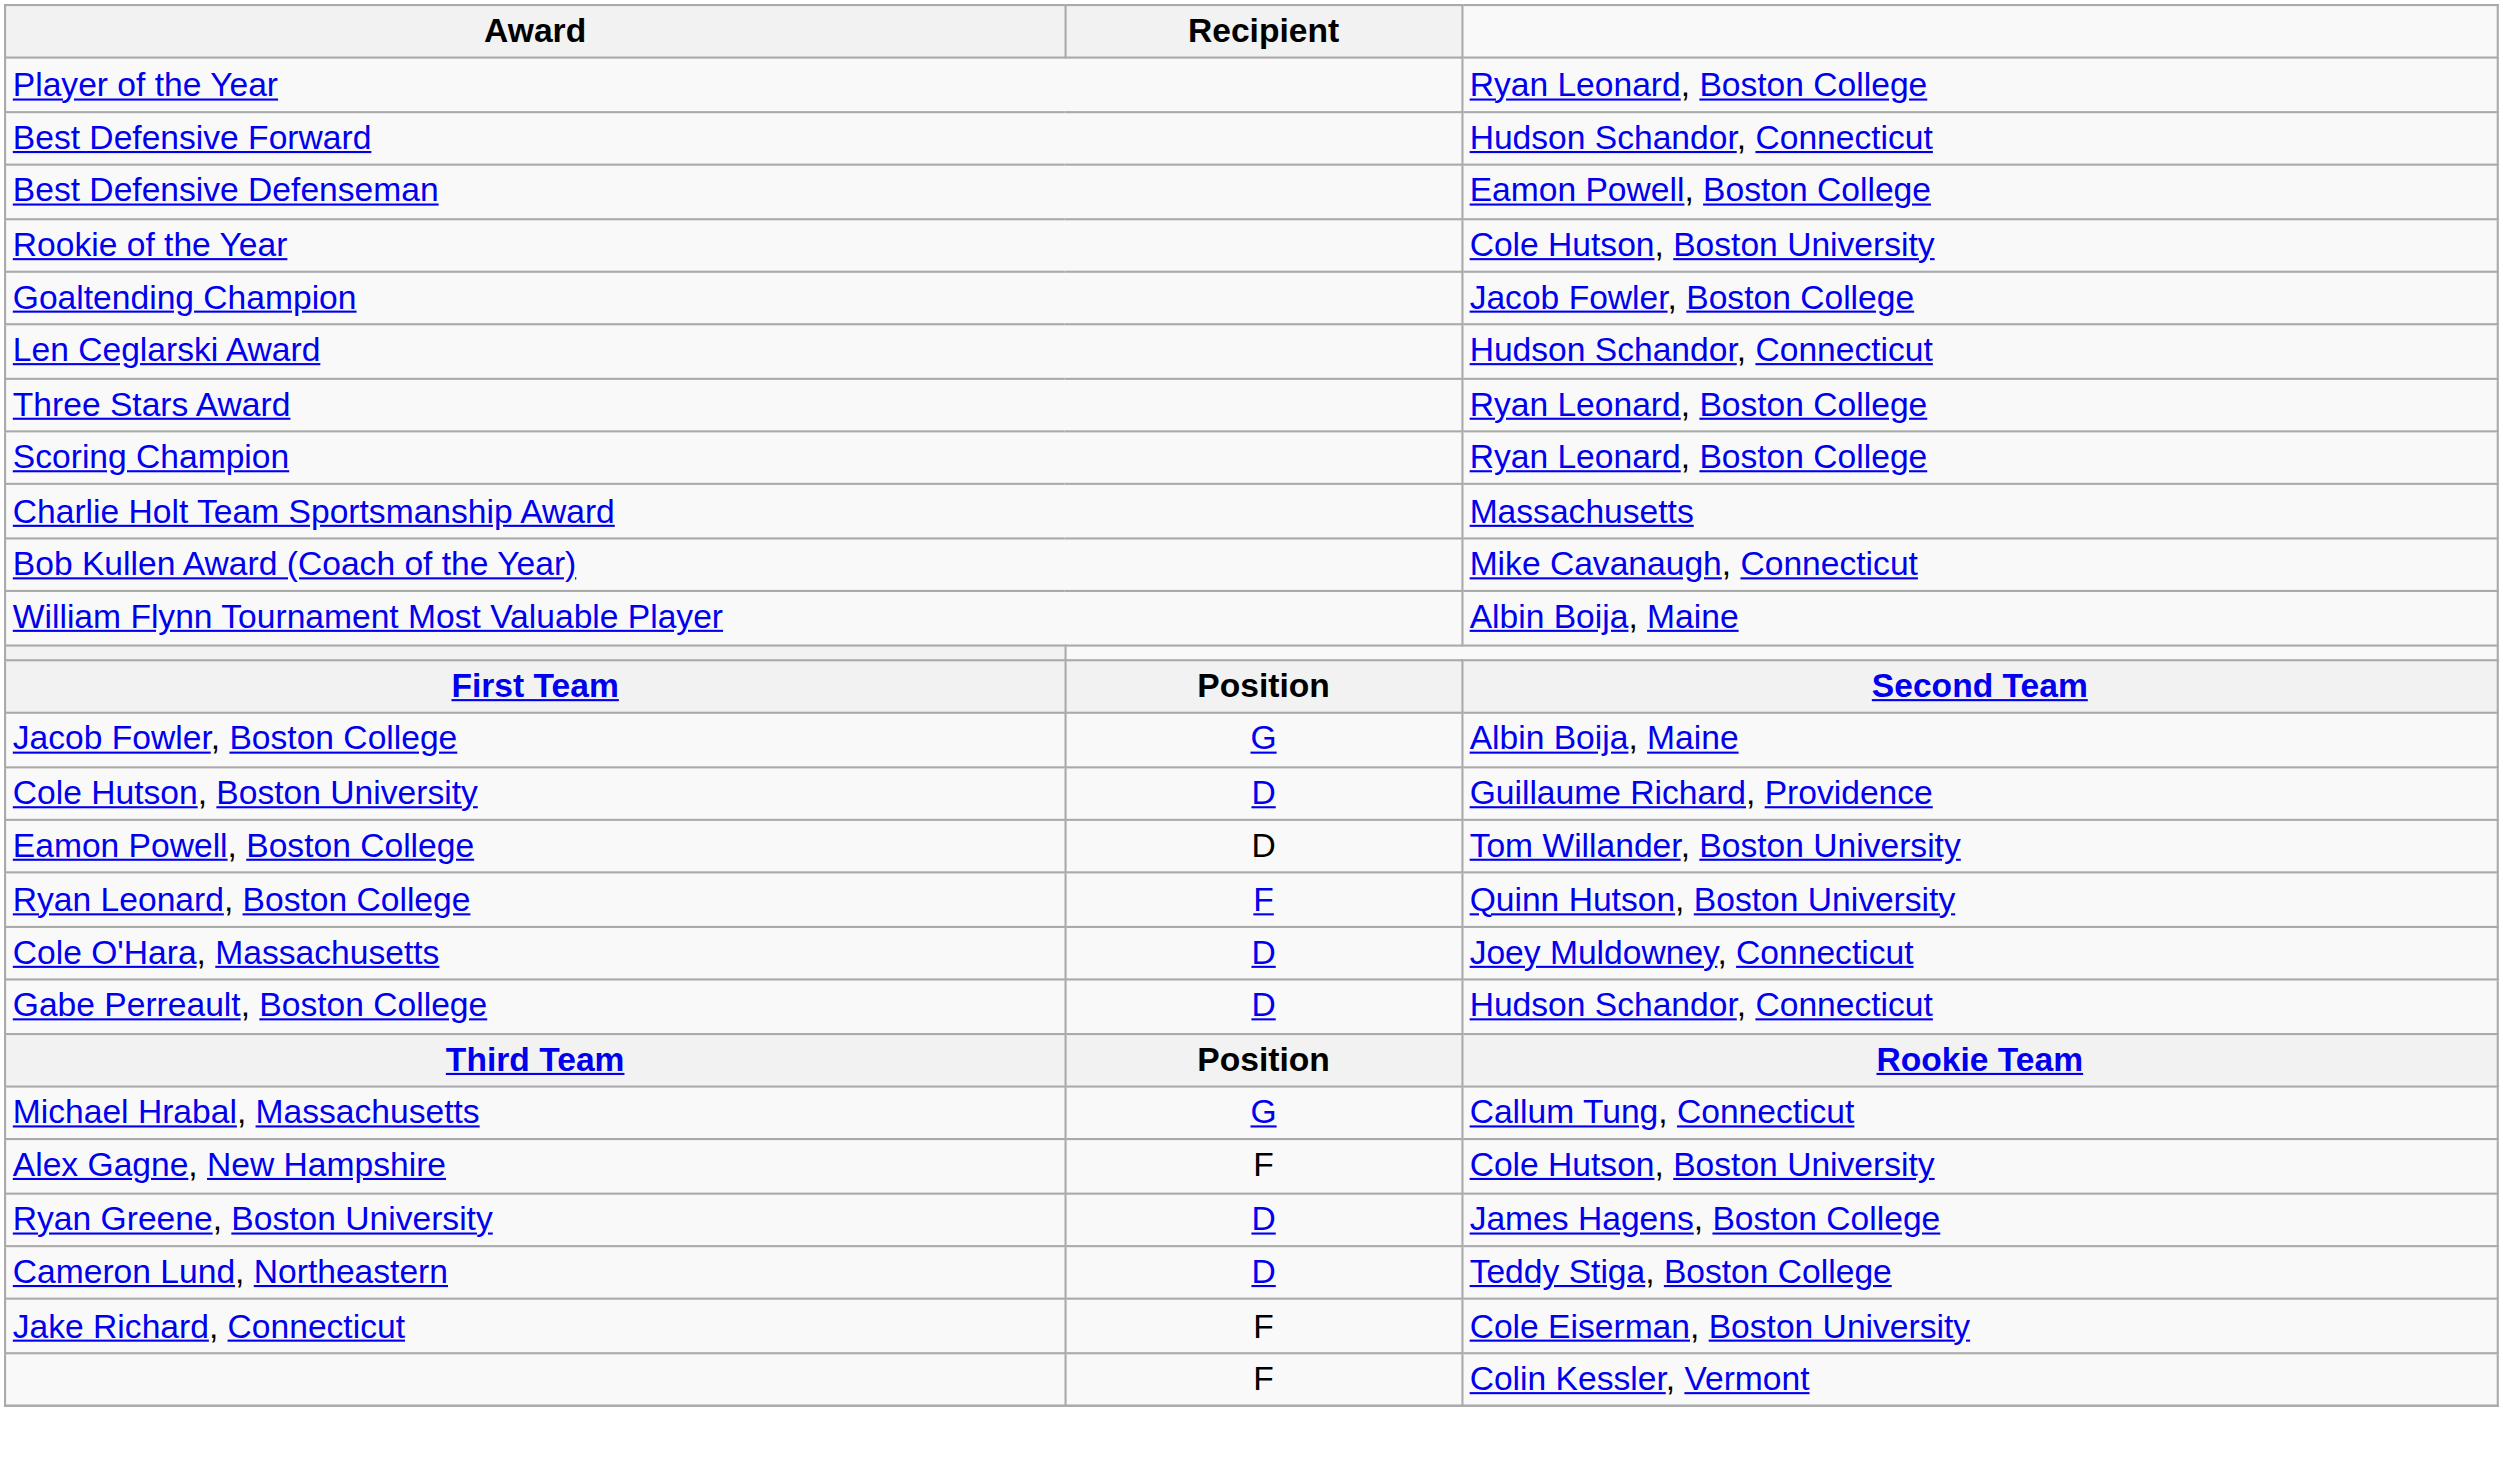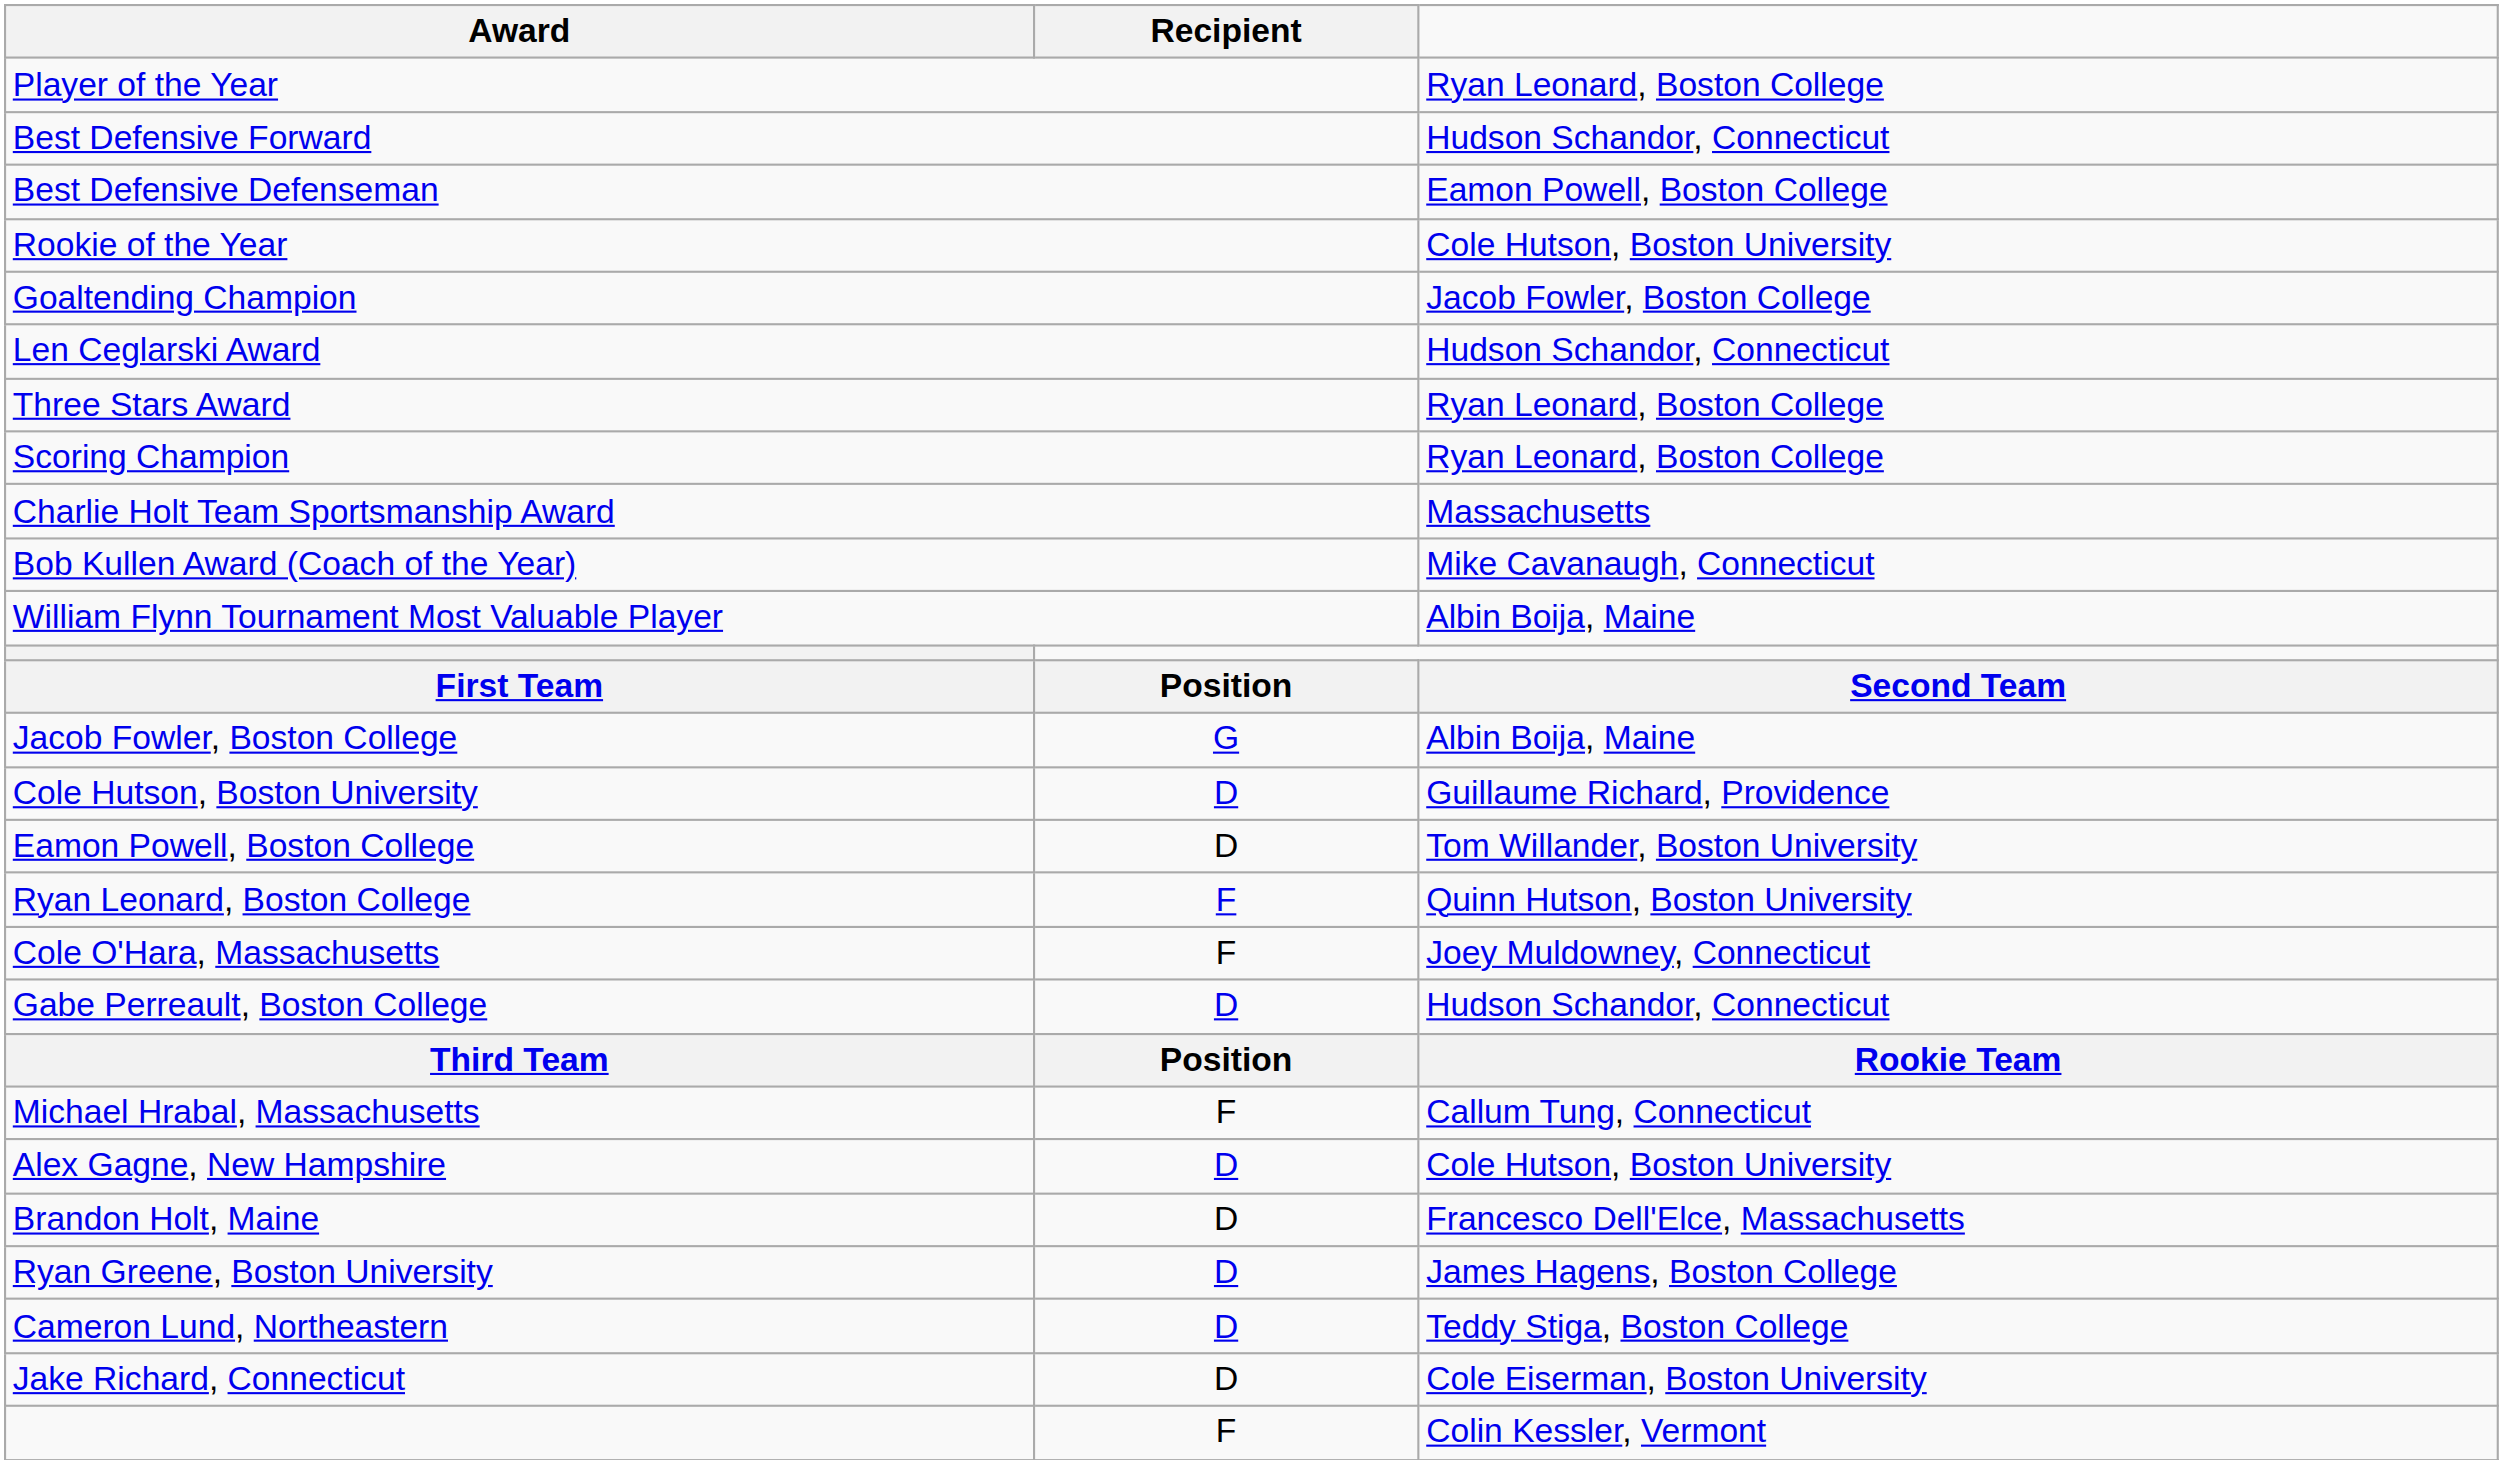(1264, 952) D -> (1226, 952) F
(1264, 1112) G -> (1226, 1112) F
(1264, 1165) F -> (1226, 1165) D
+ row: (166, 1218)
(1264, 1325) F -> (1226, 1378) D
